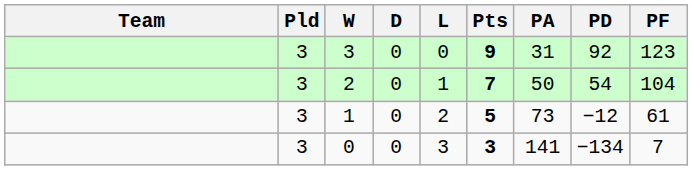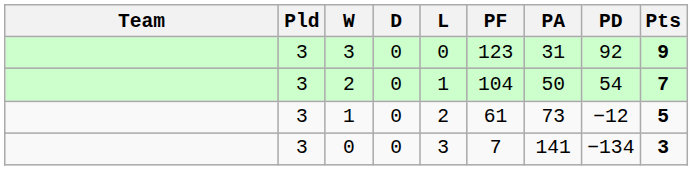columns swapped: (658, 21) <-> (490, 21)
